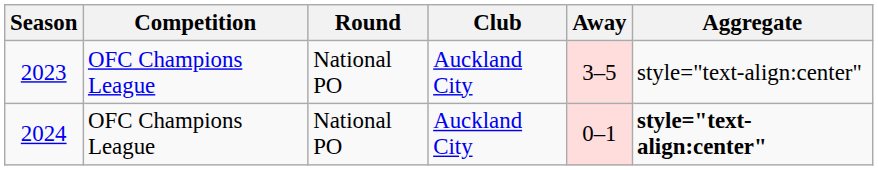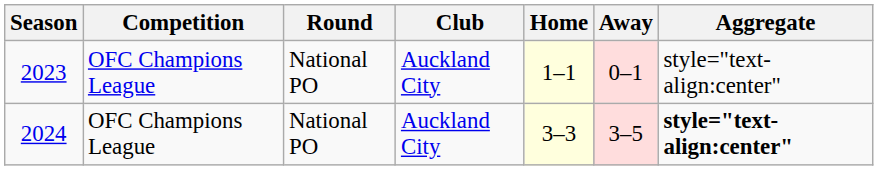+ column: (559, 22)
(599, 71) 3–5 -> (626, 71) 0–1
(599, 133) 0–1 -> (626, 133) 3–5
